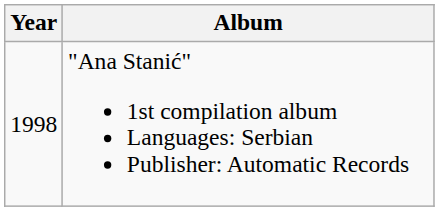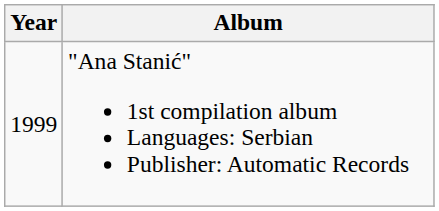(34, 123) 1998 -> (34, 123) 1999
